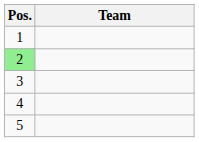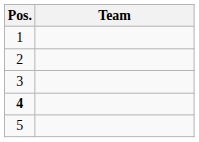(20, 59) lightgreen background -> (20, 59) no background
(20, 103) normal -> (20, 103) bold
